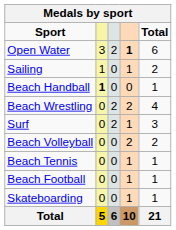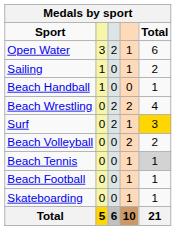(129, 50) bold -> (129, 50) normal
(102, 87) bold -> (102, 87) normal
(155, 124) no background -> (155, 124) gold background
(155, 161) no background -> (155, 161) lightgrey background
